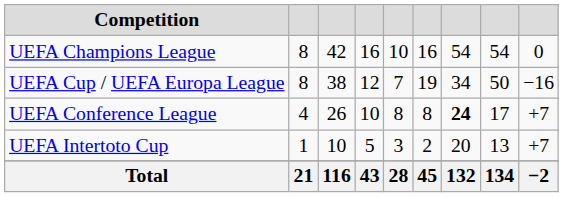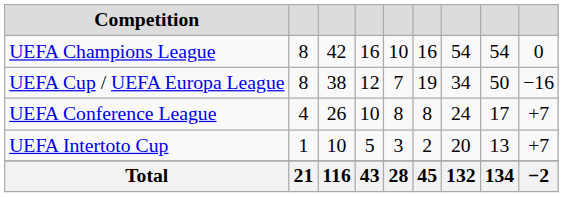(461, 113) bold -> (461, 113) normal
